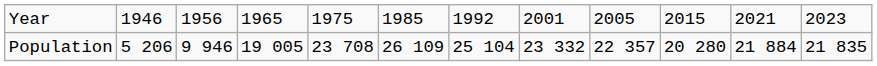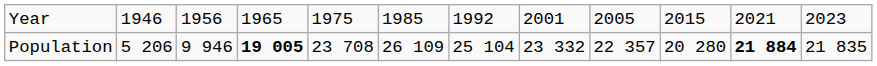(272, 47) normal -> (272, 47) bold
(766, 47) normal -> (766, 47) bold
